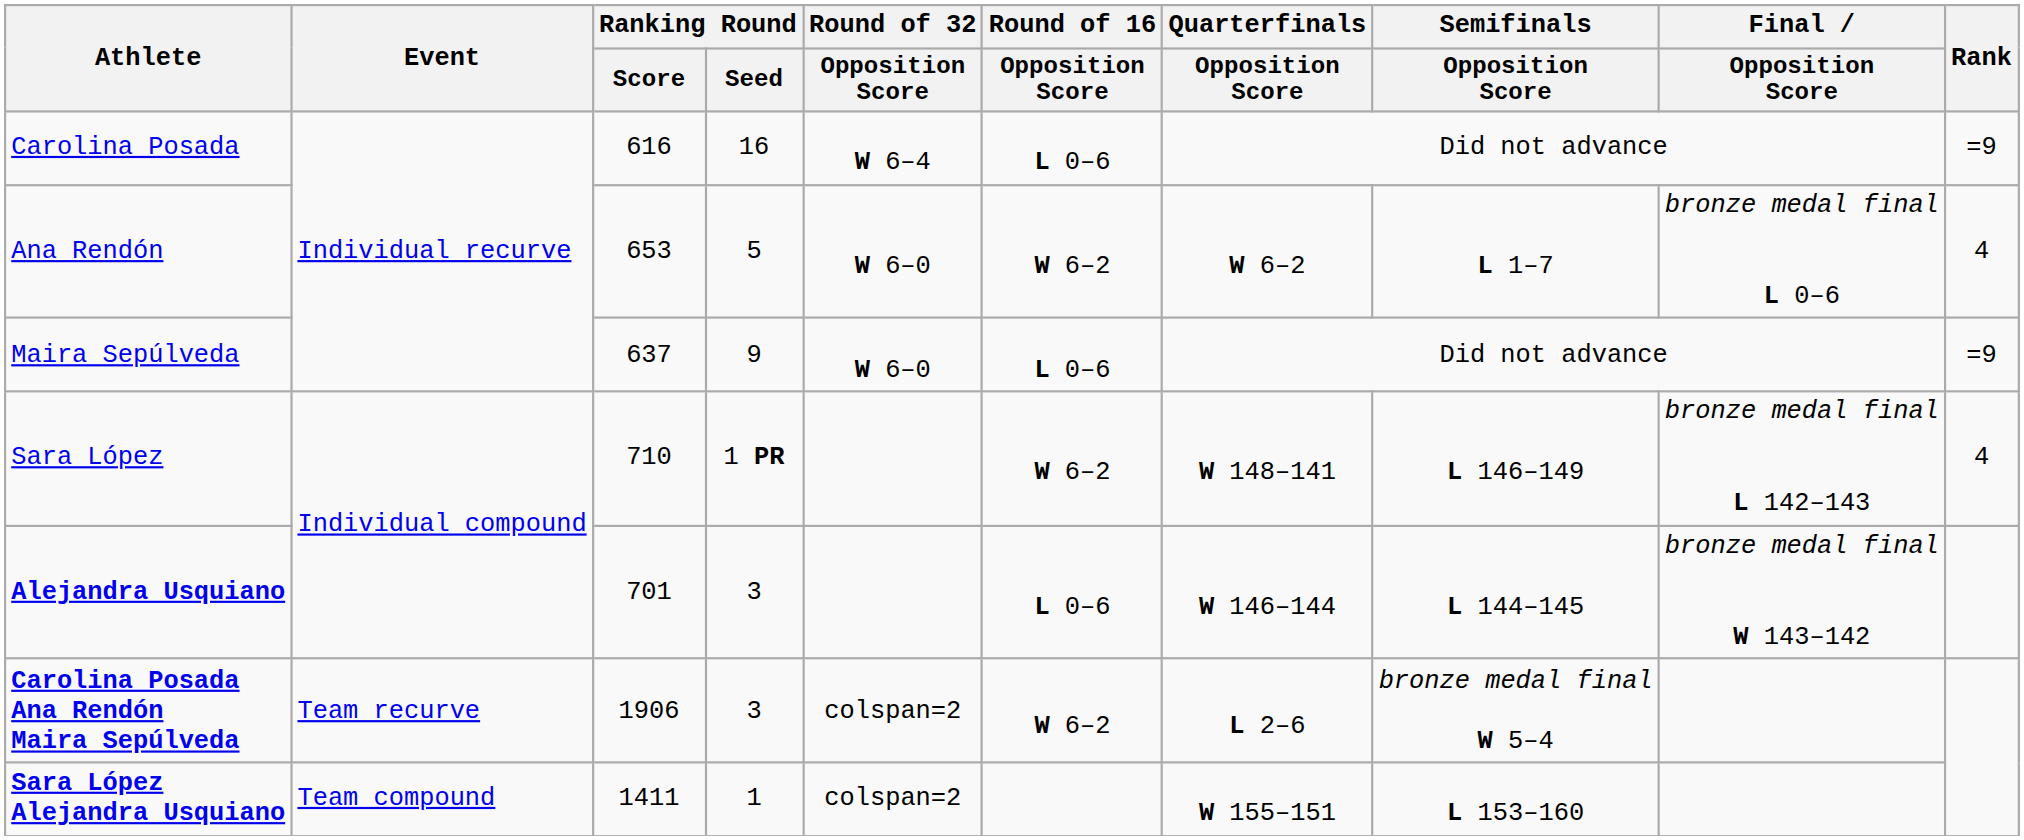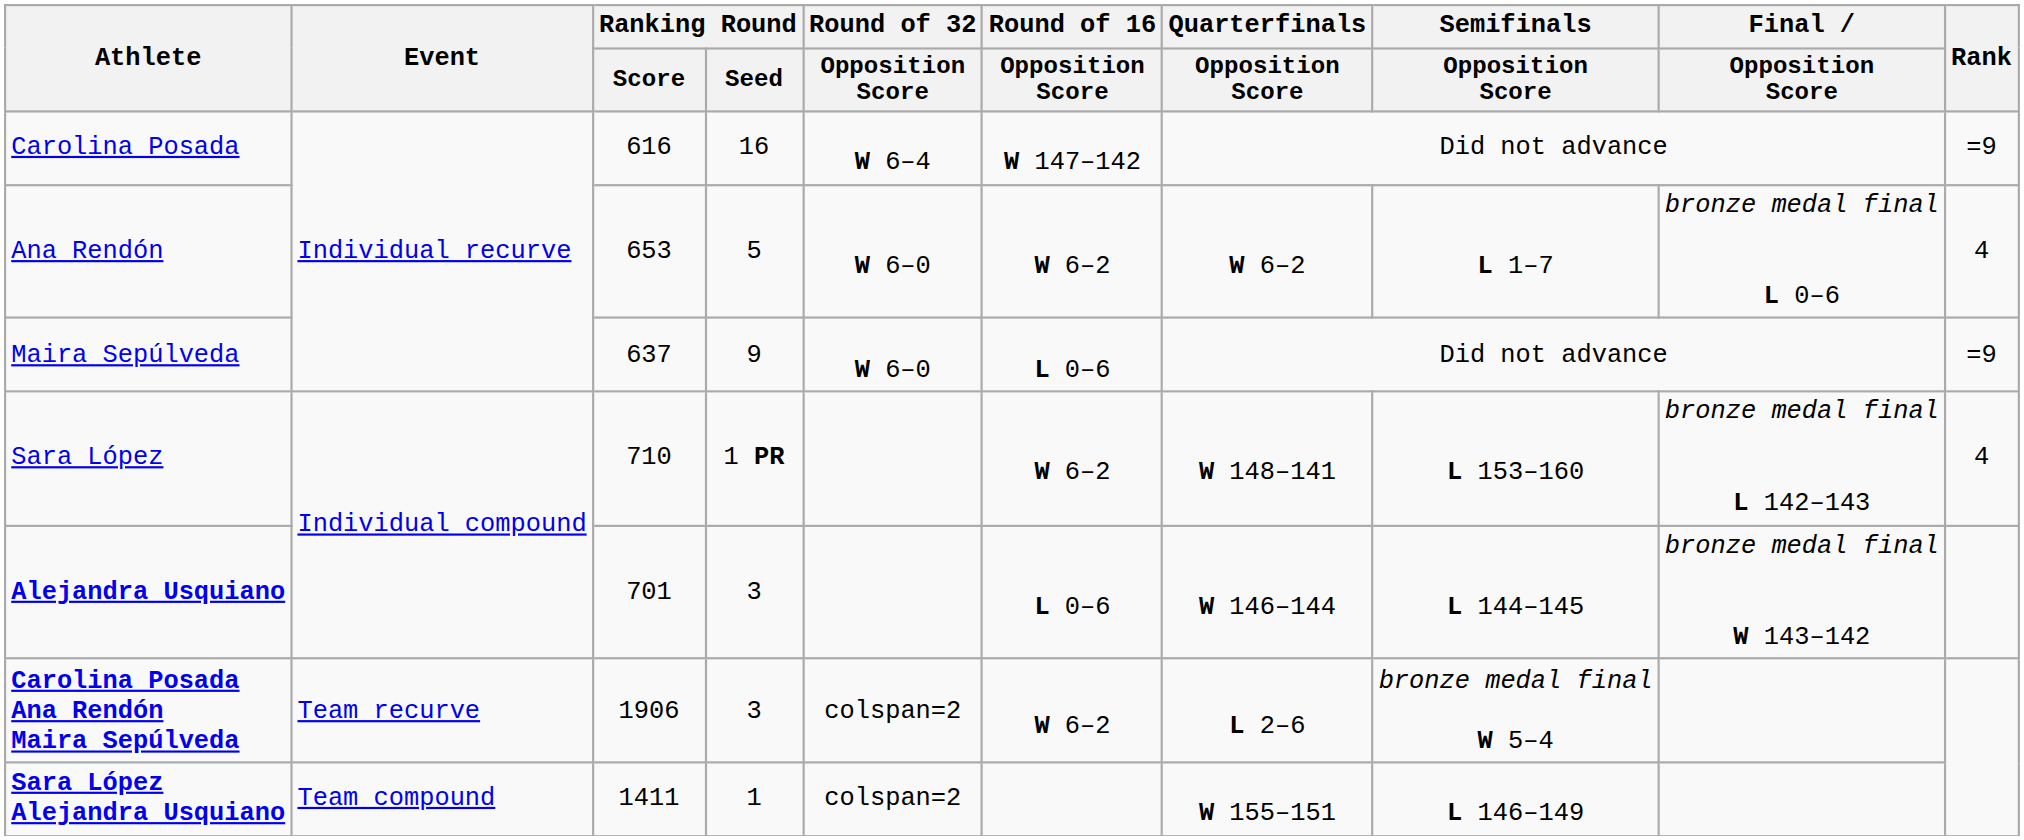(1072, 163) L 0–6 -> (1072, 163) W 147–142
(1516, 473) L 146–149 -> (1516, 473) L 153–160
(1516, 814) L 153–160 -> (1516, 814) L 146–149
